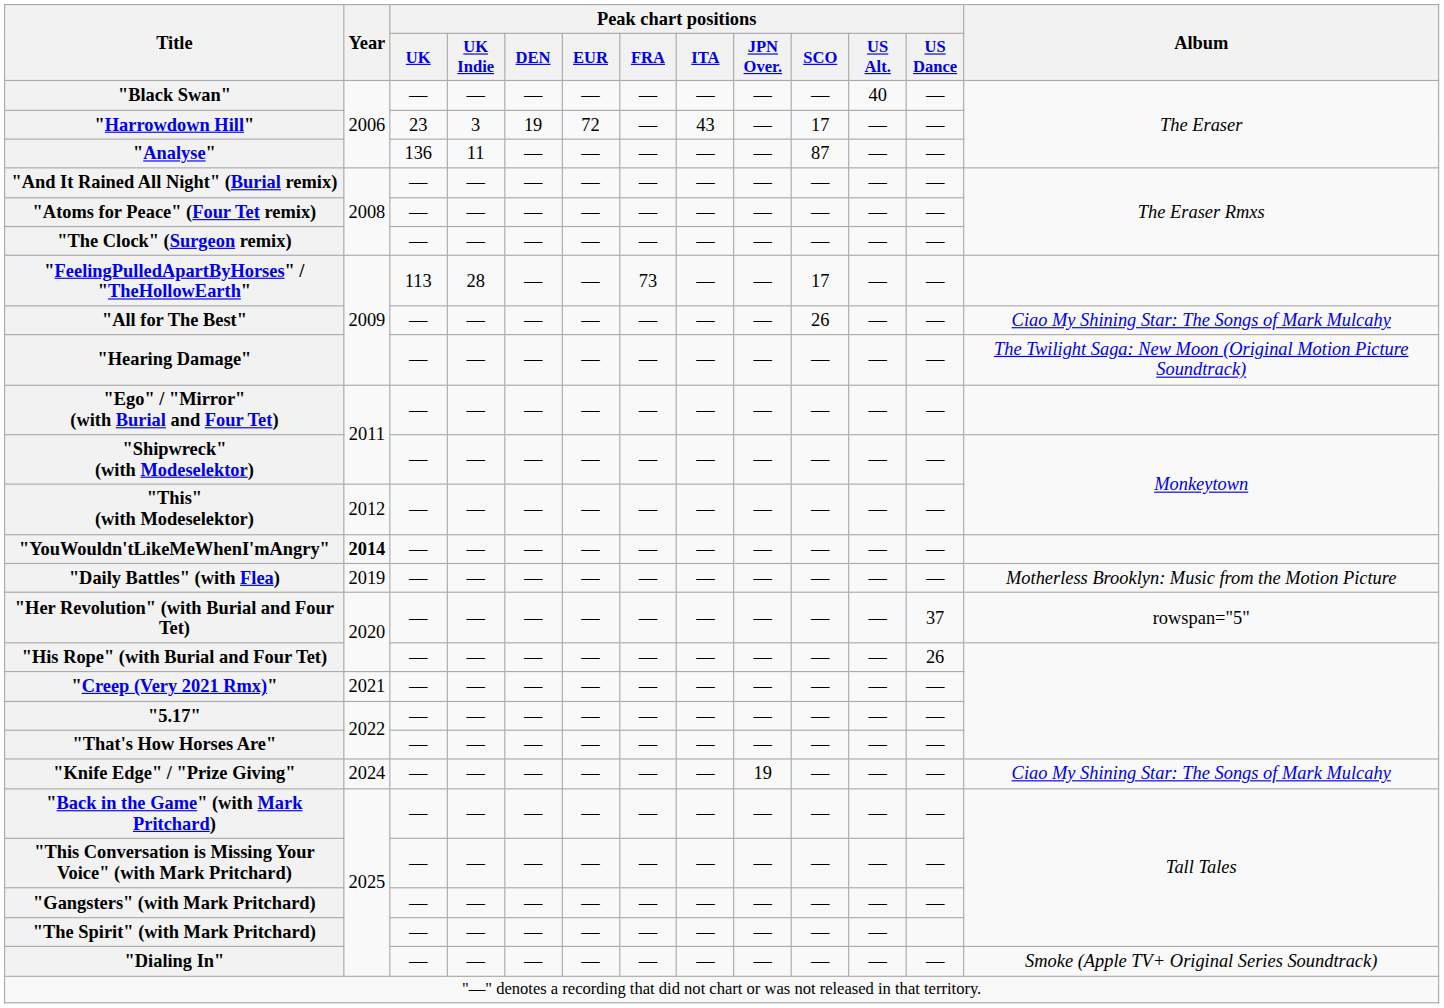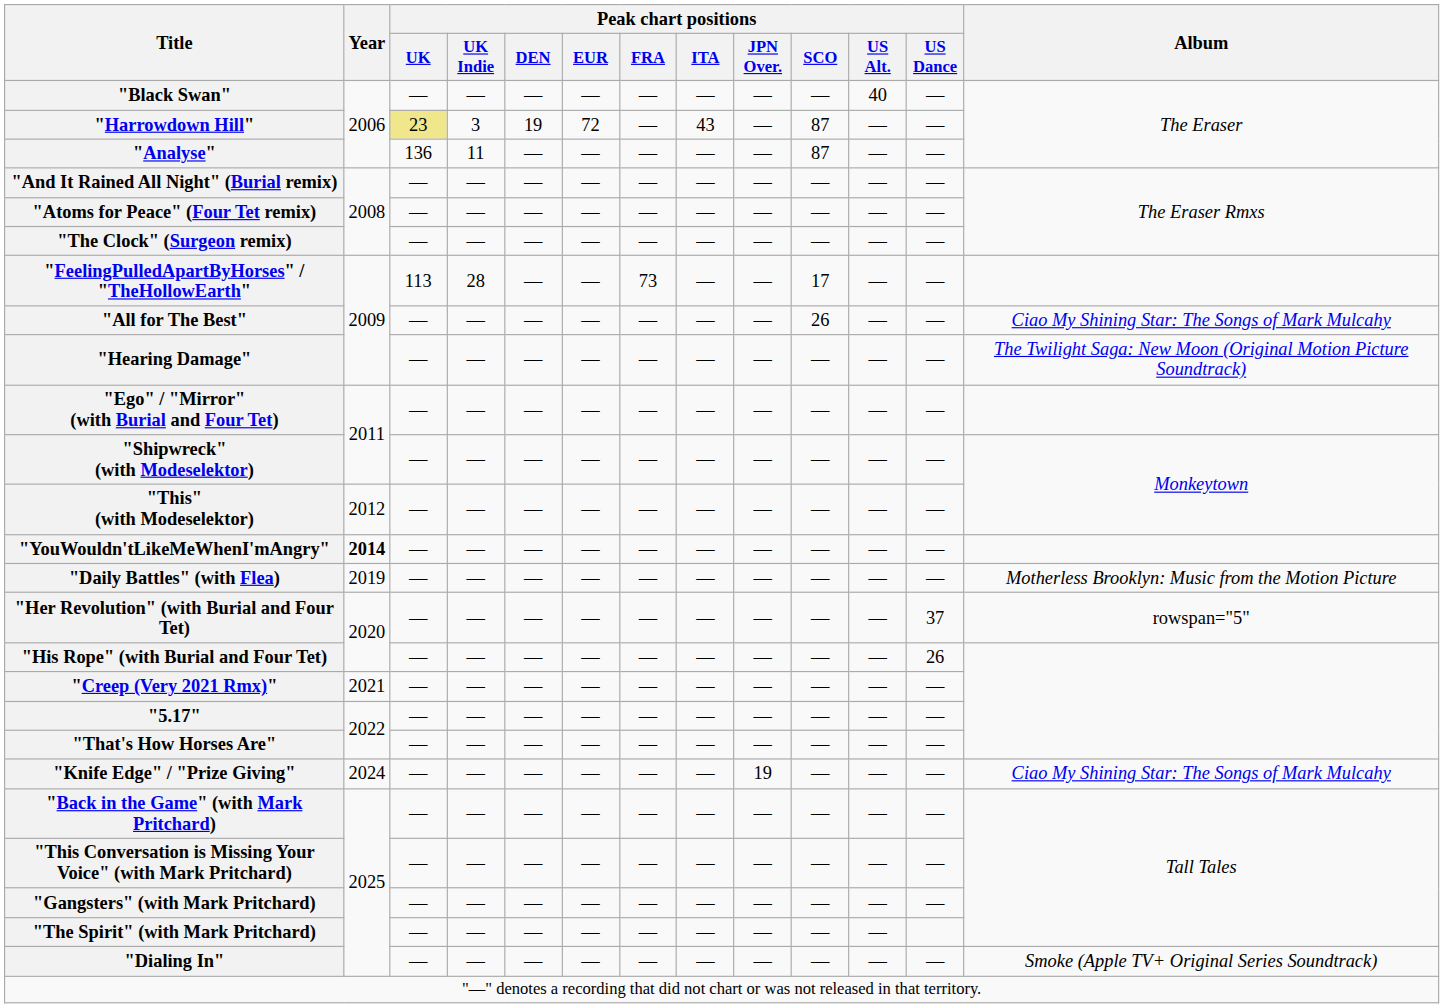(418, 124) no background -> (418, 124) khaki background
(820, 124) 17 -> (820, 124) 87
